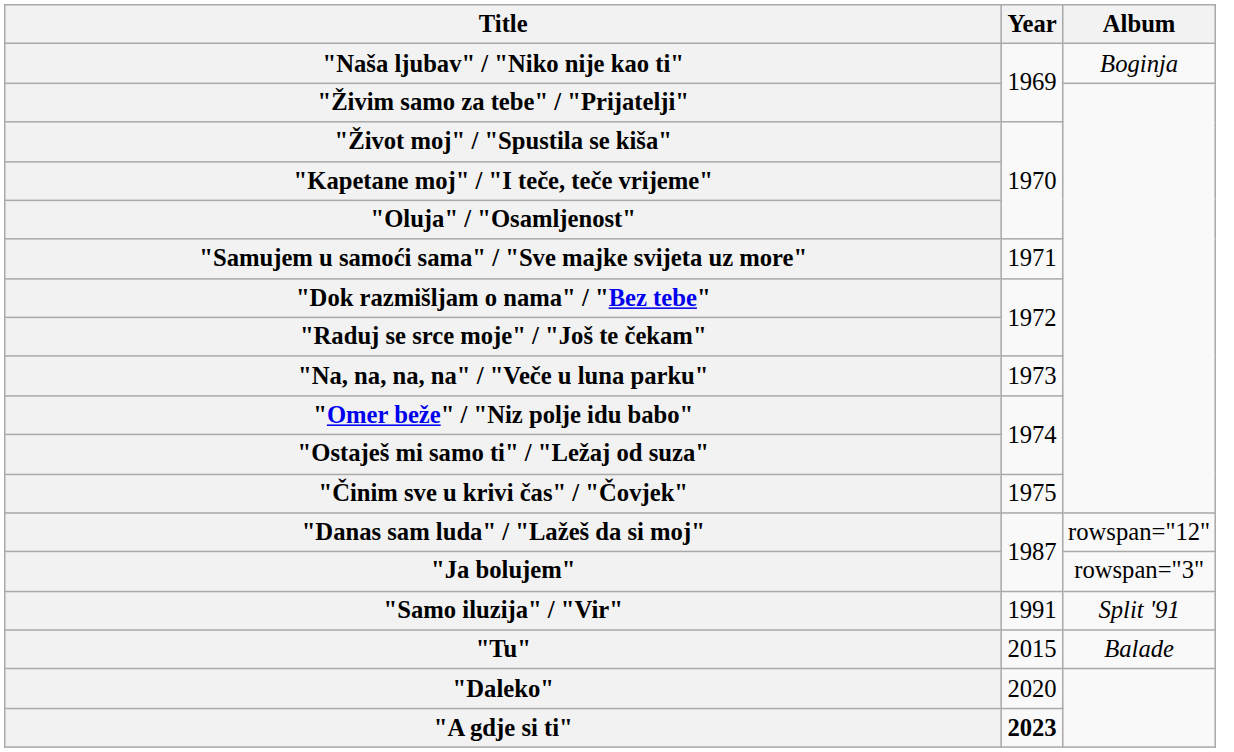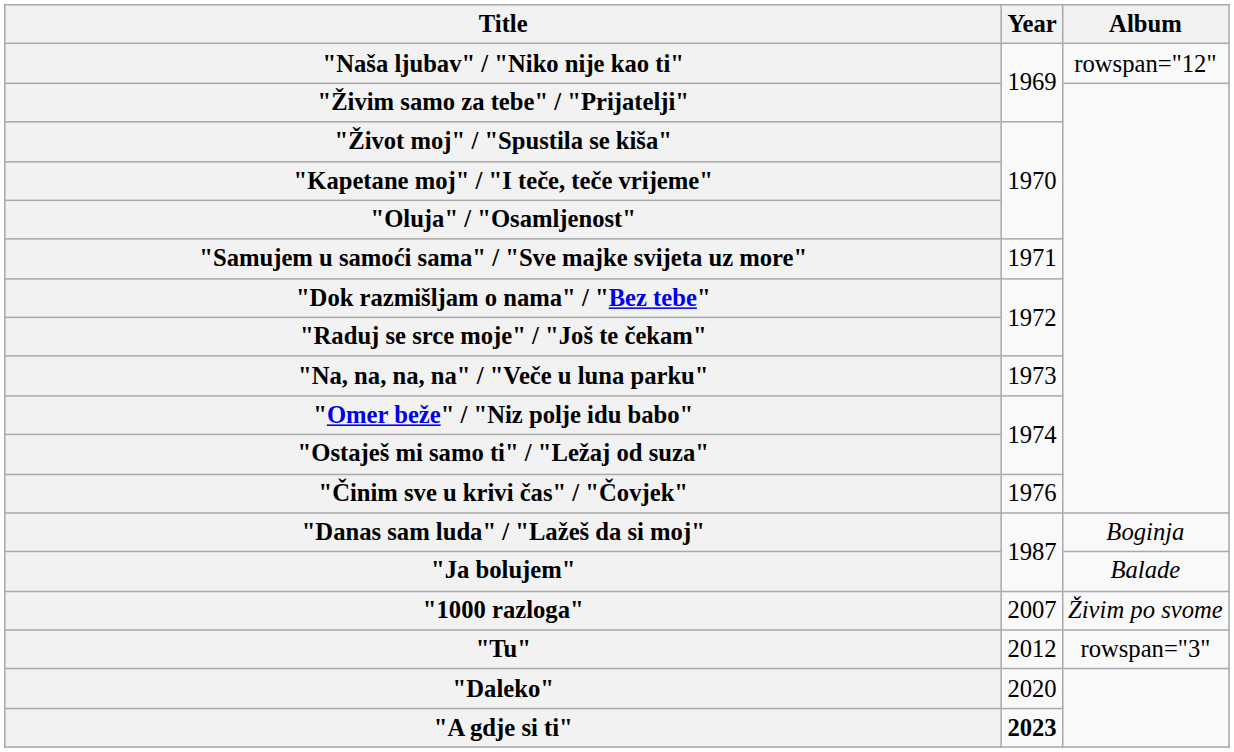(1139, 63) Boginja -> (1145, 63) rowspan="12"
(1032, 492) 1975 -> (1032, 492) 1976
(1139, 532) rowspan="12" -> (1145, 532) Boginja
(1139, 571) rowspan="3" -> (1145, 571) Balade
- row: (503, 610)
+ row: (503, 610)
(1032, 649) 2015 -> (1032, 649) 2012
(1139, 649) Balade -> (1145, 649) rowspan="3"
